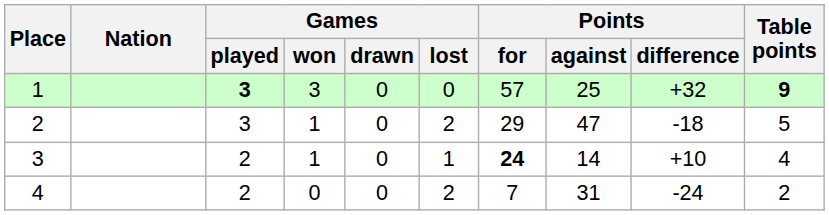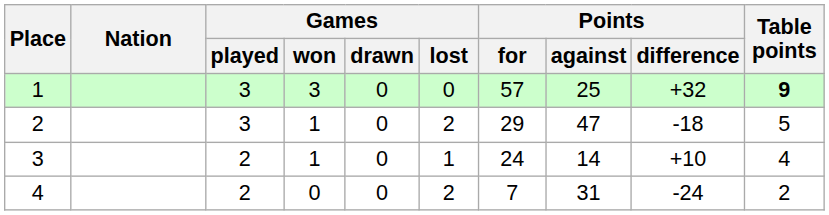(245, 90) bold -> (245, 90) normal
(512, 158) bold -> (512, 158) normal
